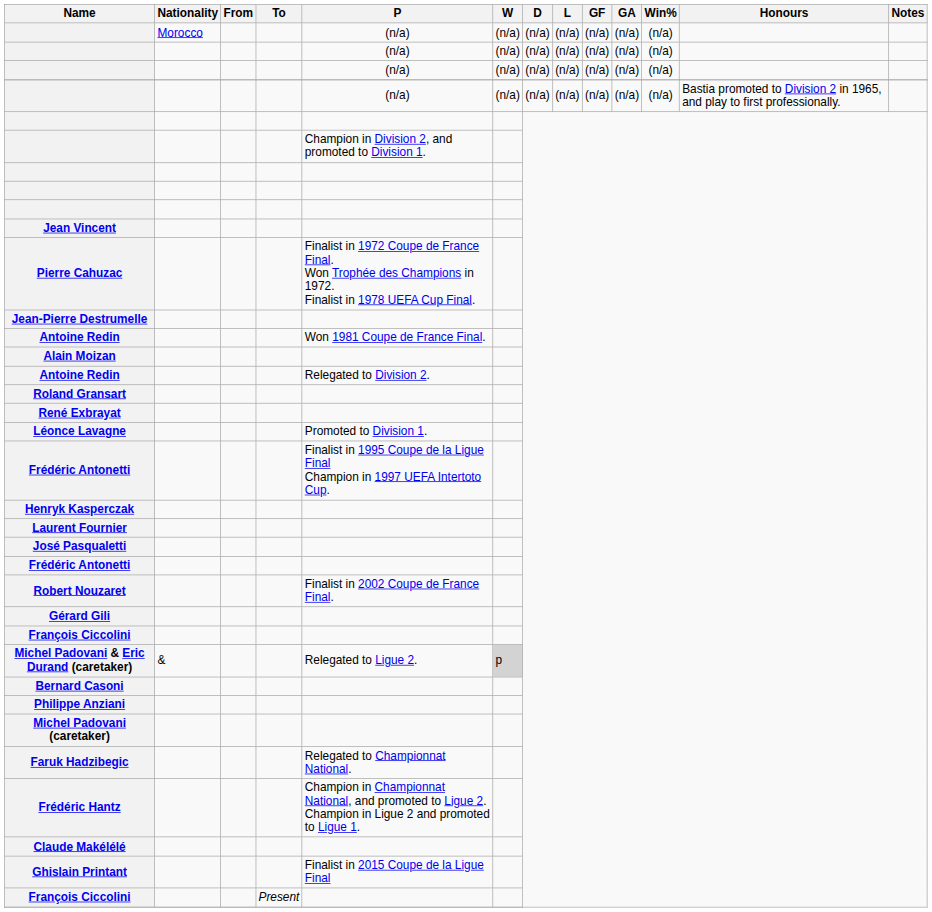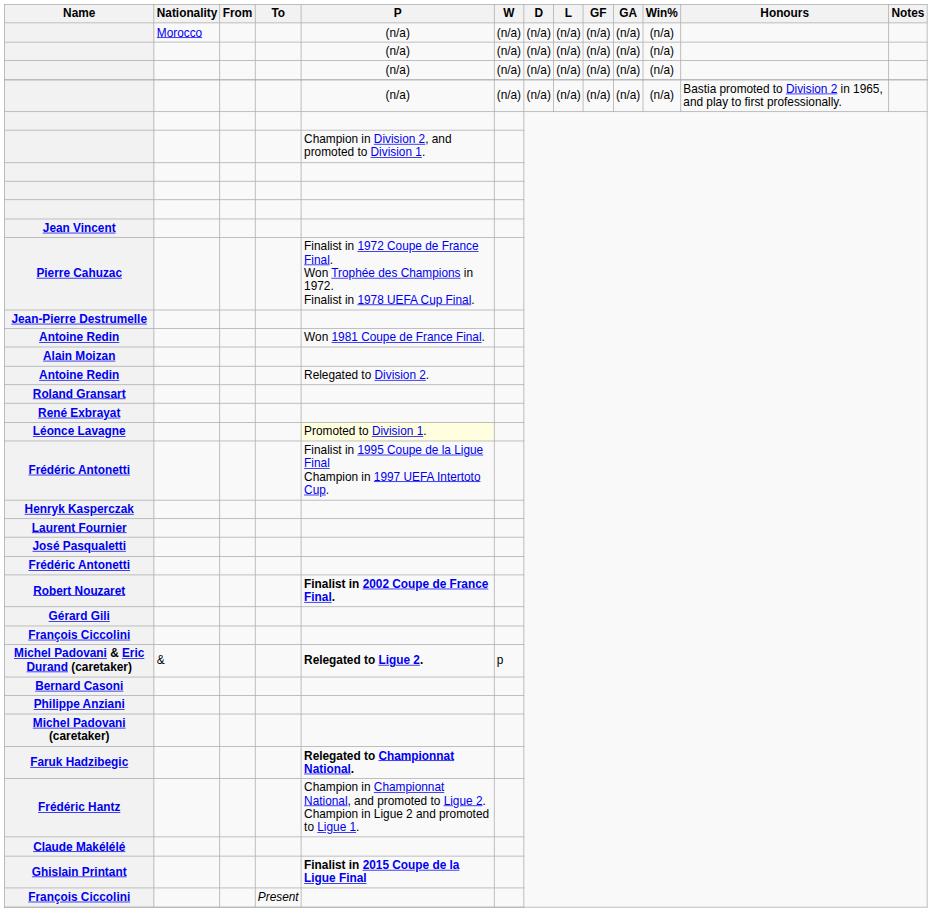(366, 431) no background -> (365, 431) lightyellow background
(392, 591) normal -> (396, 591) bold
(361, 660) normal -> (364, 660) bold
(499, 660) lightgrey background -> (500, 660) no background
(375, 762) normal -> (379, 762) bold
(394, 872) normal -> (382, 872) bold
